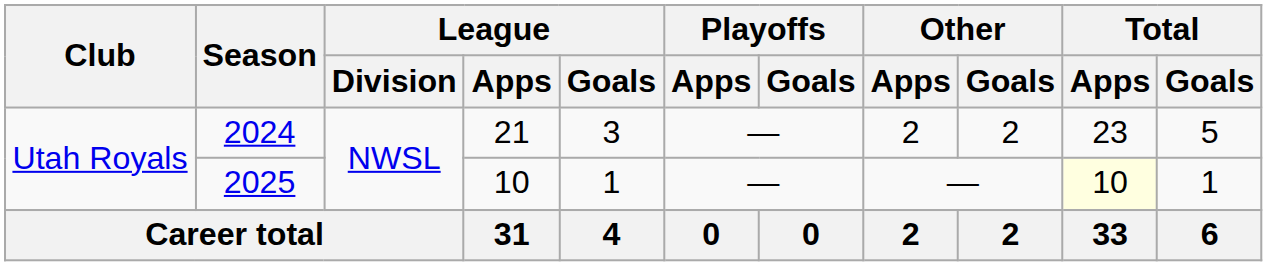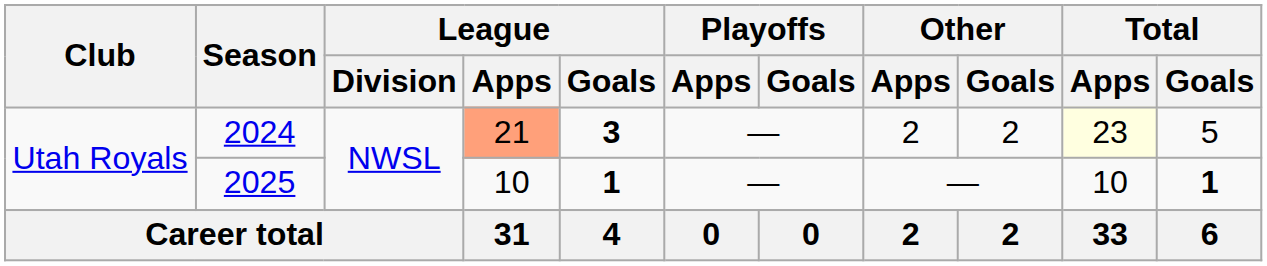(512, 132) no background -> (512, 132) lightsalmon background
(611, 132) normal -> (611, 132) bold
(1110, 132) no background -> (1110, 132) lightyellow background
(611, 183) normal -> (611, 183) bold
(1110, 183) lightyellow background -> (1110, 183) no background
(1210, 183) normal -> (1210, 183) bold
